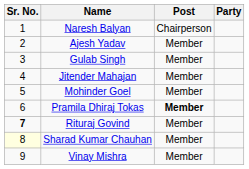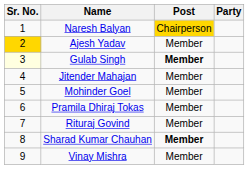(184, 28) no background -> (184, 28) gold background
(23, 44) no background -> (23, 44) gold background
(23, 60) no background -> (23, 60) lightyellow background
(184, 60) normal -> (184, 60) bold
(184, 108) bold -> (184, 108) normal
(23, 124) bold -> (23, 124) normal
(23, 140) lightyellow background -> (23, 140) no background
(184, 140) normal -> (184, 140) bold
